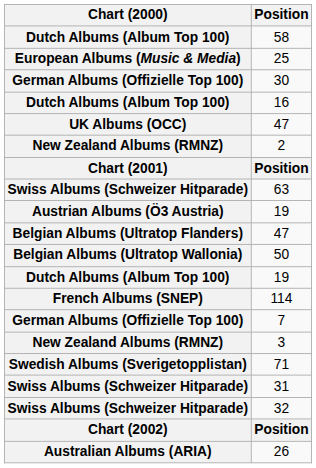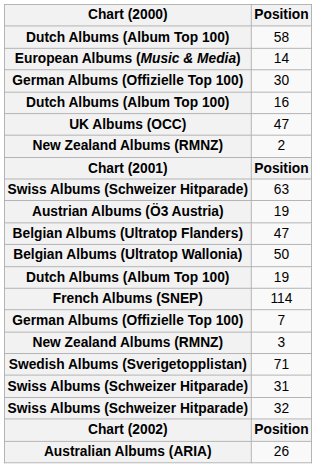(281, 59) 25 -> (281, 59) 14
